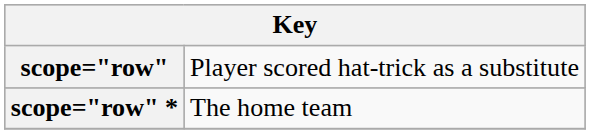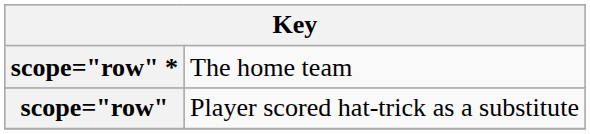rows swapped: (94, 66) <-> (94, 107)
